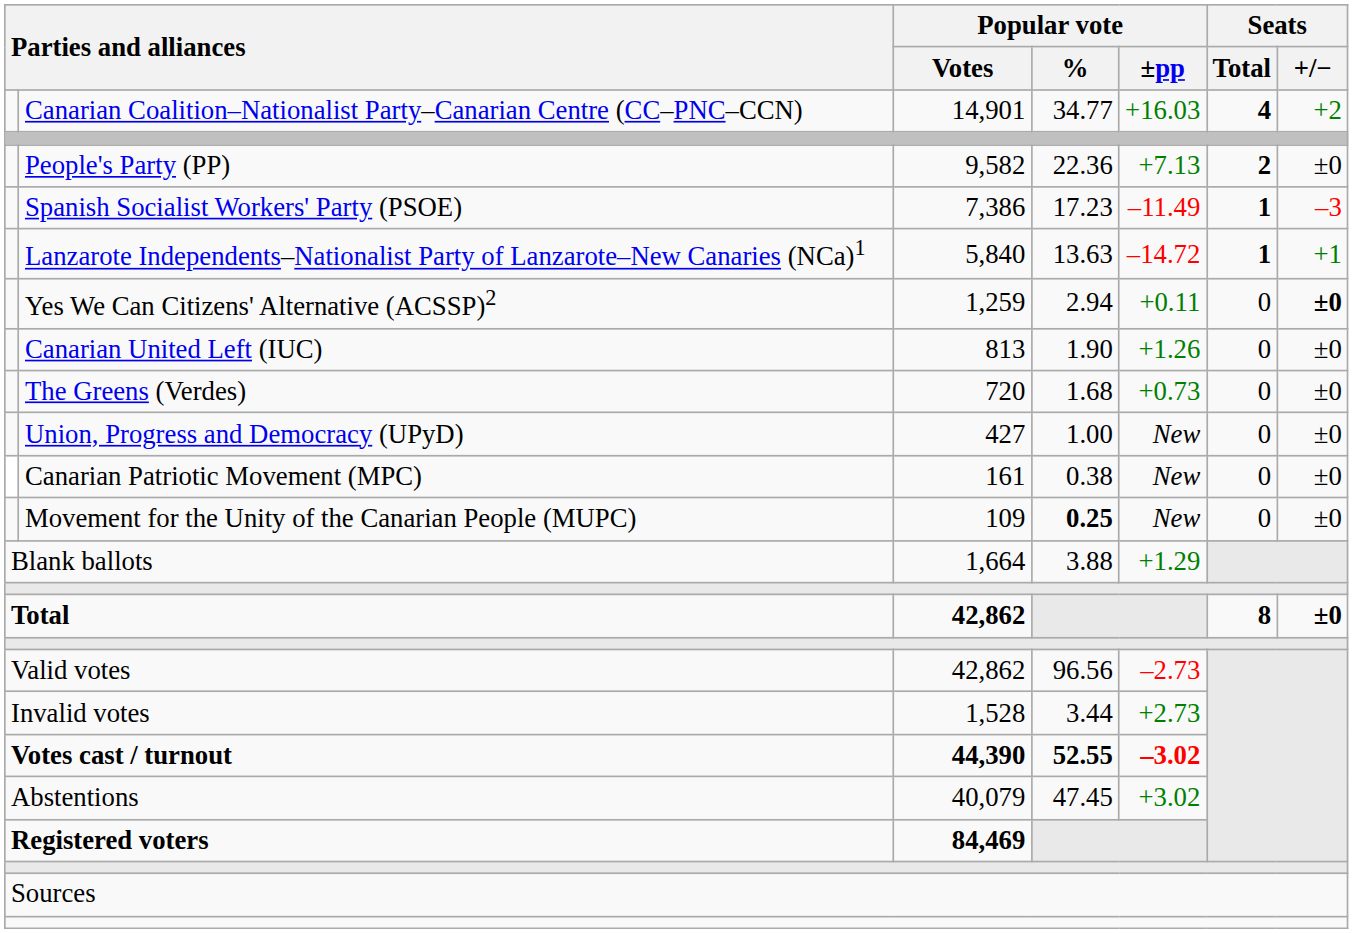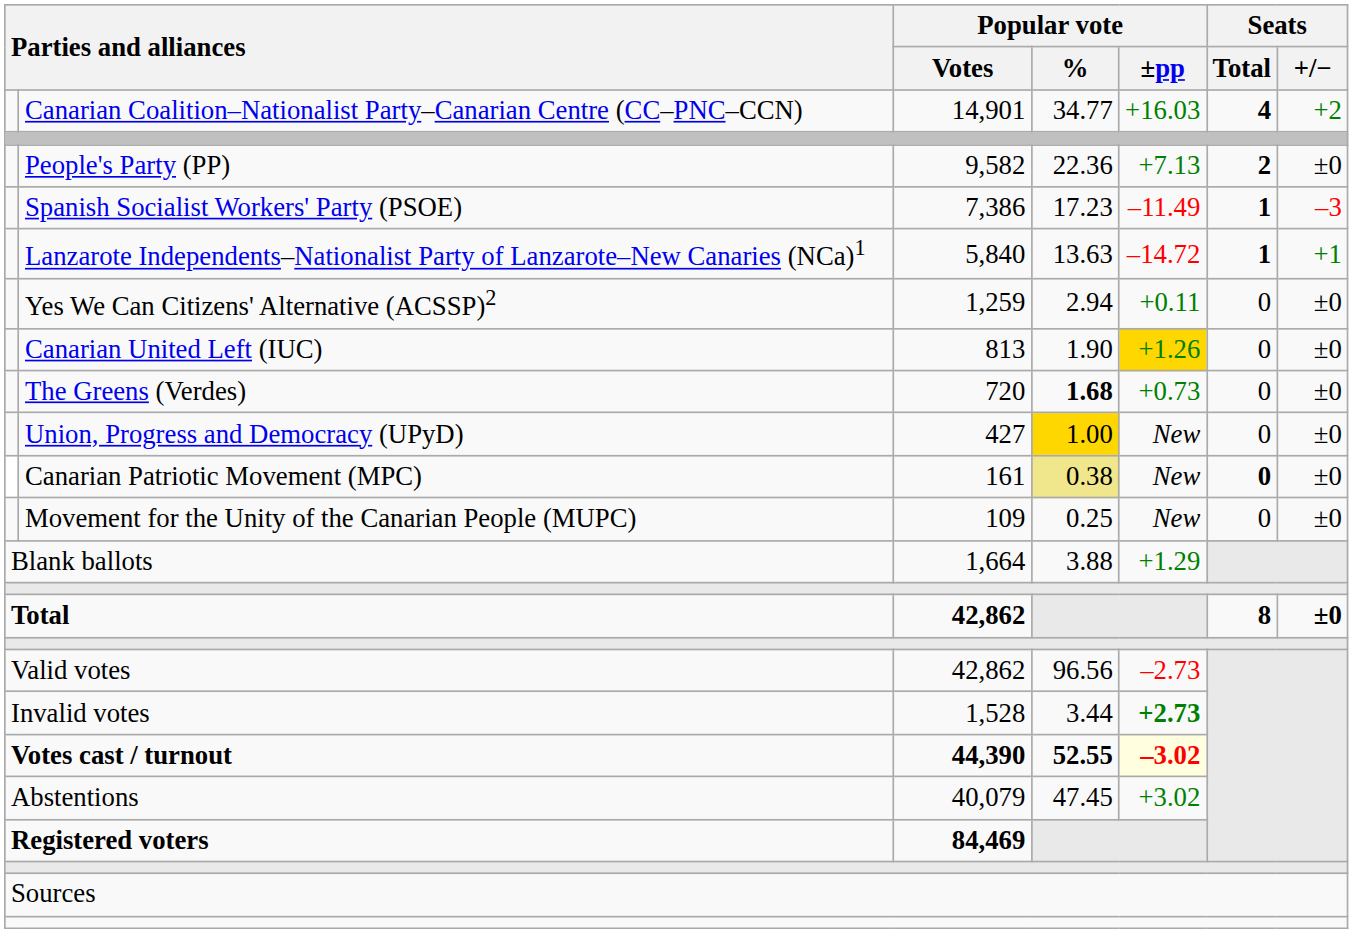(1328, 303) bold -> (1328, 303) normal
(1169, 349) no background -> (1169, 349) gold background
(1089, 391) normal -> (1089, 391) bold
(1089, 433) no background -> (1089, 433) gold background
(1089, 476) no background -> (1089, 476) khaki background
(1264, 476) normal -> (1264, 476) bold
(1089, 518) bold -> (1089, 518) normal
(1169, 712) normal -> (1169, 712) bold
(1170, 755) no background -> (1170, 755) lightyellow background
